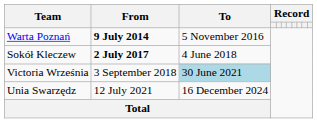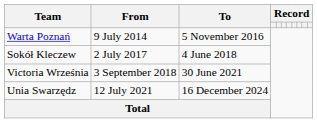(121, 36) bold -> (120, 36) normal
(121, 54) bold -> (120, 54) normal
(212, 72) lightblue background -> (212, 72) no background
